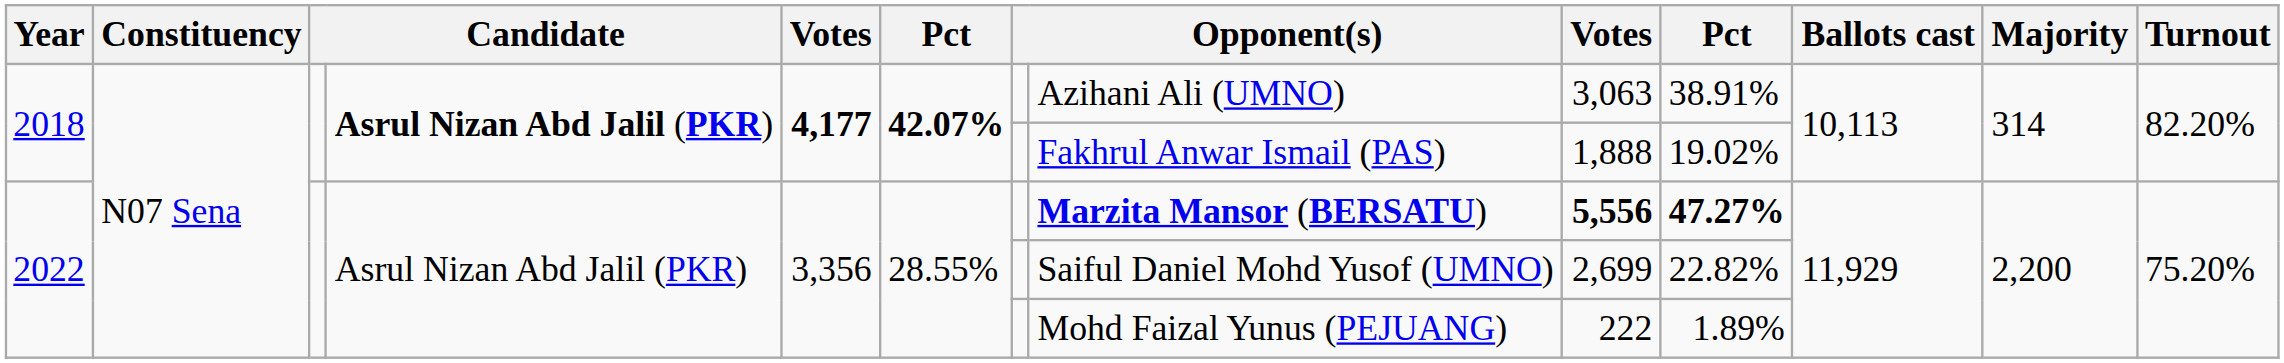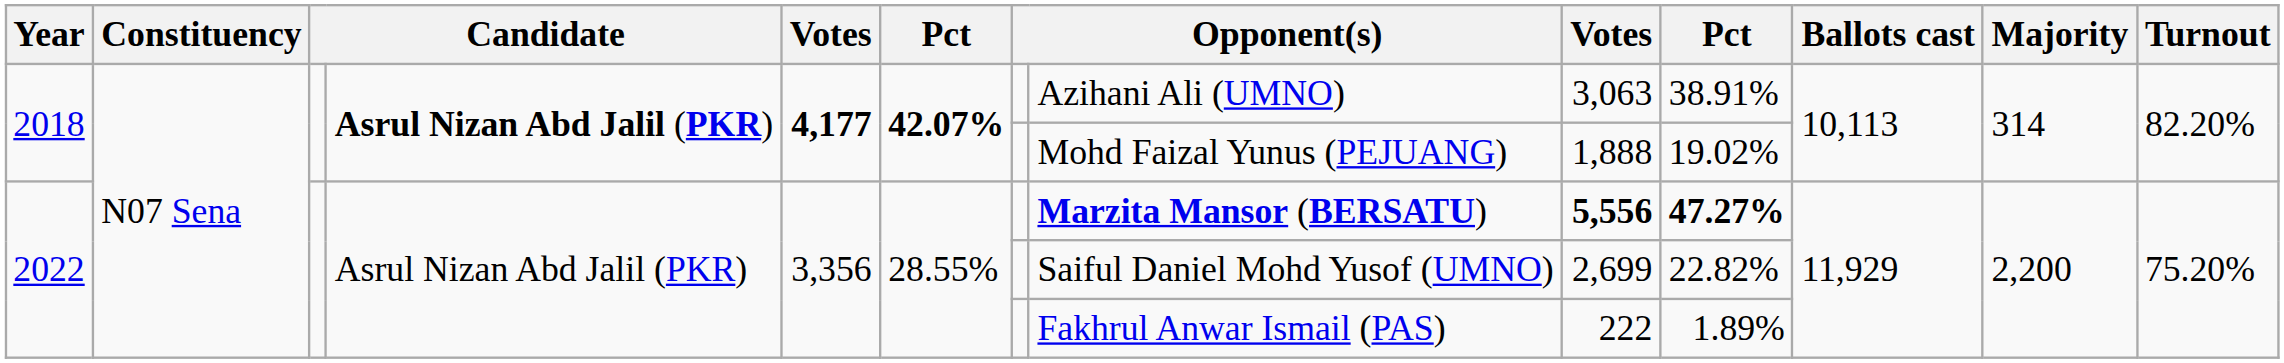(1242, 151) Fakhrul Anwar Ismail (PAS) -> (1272, 151) Mohd Faizal Yunus (PEJUANG)
(1272, 328) Mohd Faizal Yunus (PEJUANG) -> (1242, 328) Fakhrul Anwar Ismail (PAS)
